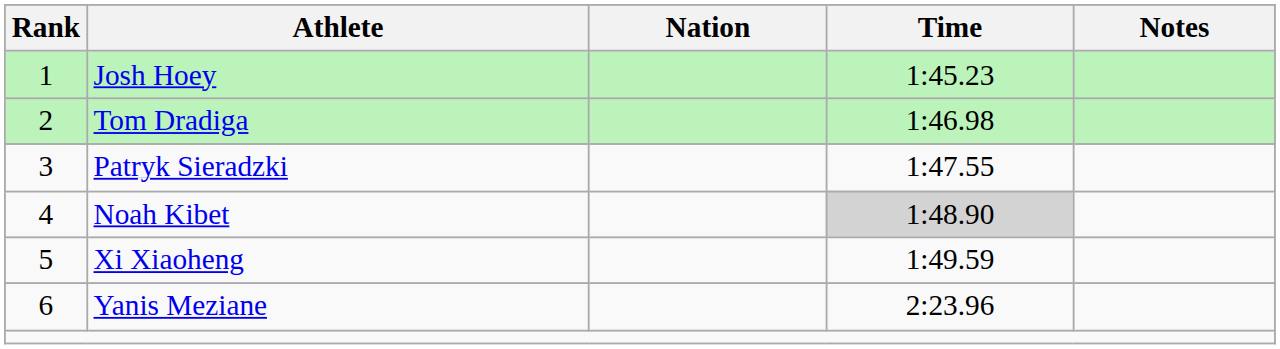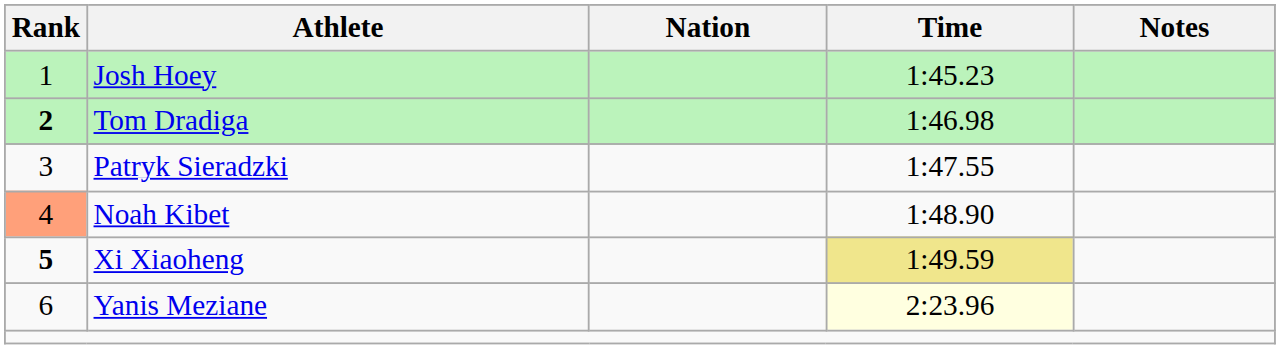(46, 120) normal -> (46, 120) bold
(46, 213) no background -> (46, 213) lightsalmon background
(950, 213) lightgrey background -> (950, 213) no background
(46, 259) normal -> (46, 259) bold
(950, 259) no background -> (950, 259) khaki background
(950, 306) no background -> (950, 306) lightyellow background
